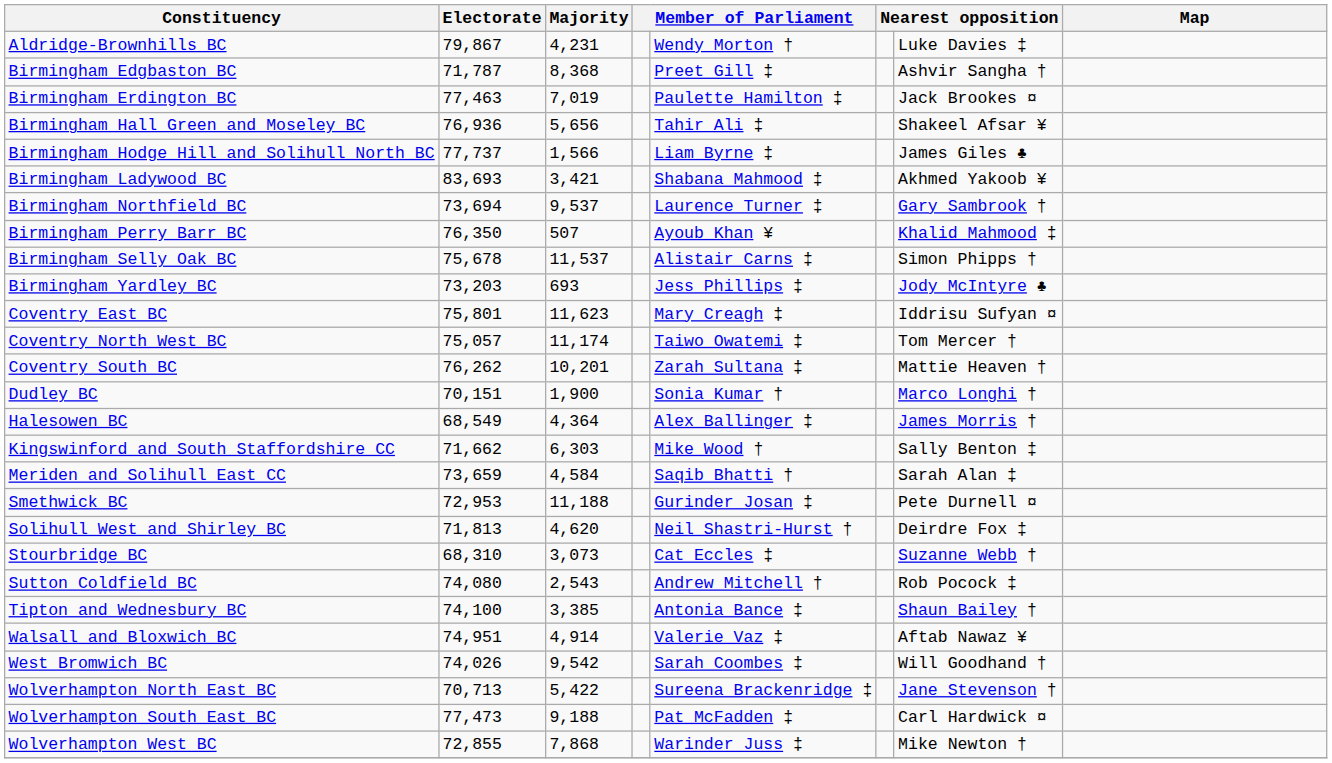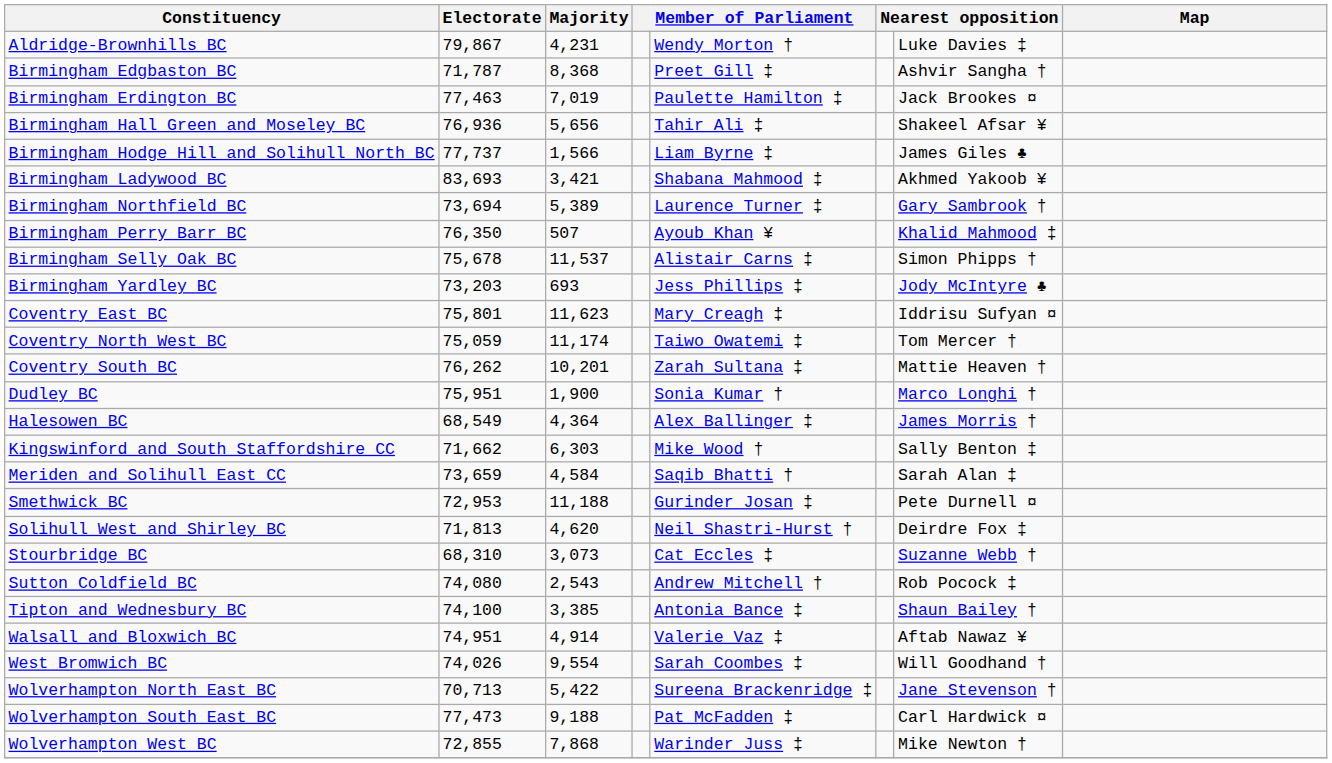(574, 206) 9,537 -> (574, 206) 5,389
(472, 341) 75,057 -> (472, 341) 75,059
(472, 395) 70,151 -> (472, 395) 75,951
(574, 664) 9,542 -> (574, 664) 9,554
